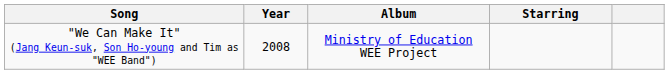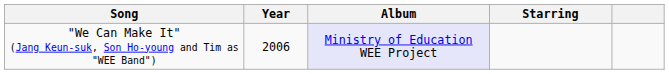(276, 47) 2008 -> (276, 47) 2006
(399, 47) no background -> (399, 47) lavender background
